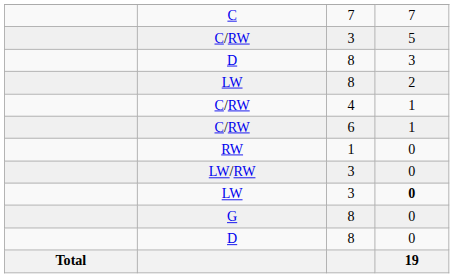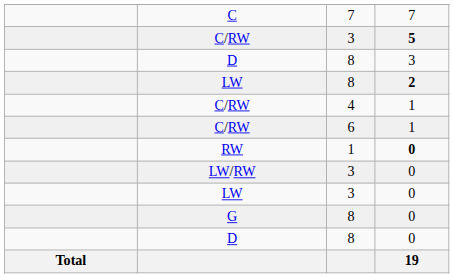(412, 37) normal -> (412, 37) bold
(412, 82) normal -> (412, 82) bold
(412, 149) normal -> (412, 149) bold
(412, 194) bold -> (412, 194) normal
